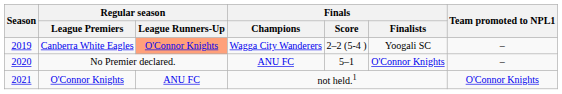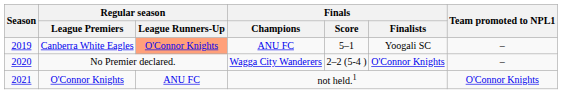(276, 46) Wagga City Wanderers -> (276, 46) ANU FC
(347, 46) 2–2 (5-4 ) -> (347, 46) 5–1
(276, 62) ANU FC -> (276, 62) Wagga City Wanderers
(347, 62) 5–1 -> (347, 62) 2–2 (5-4 )
